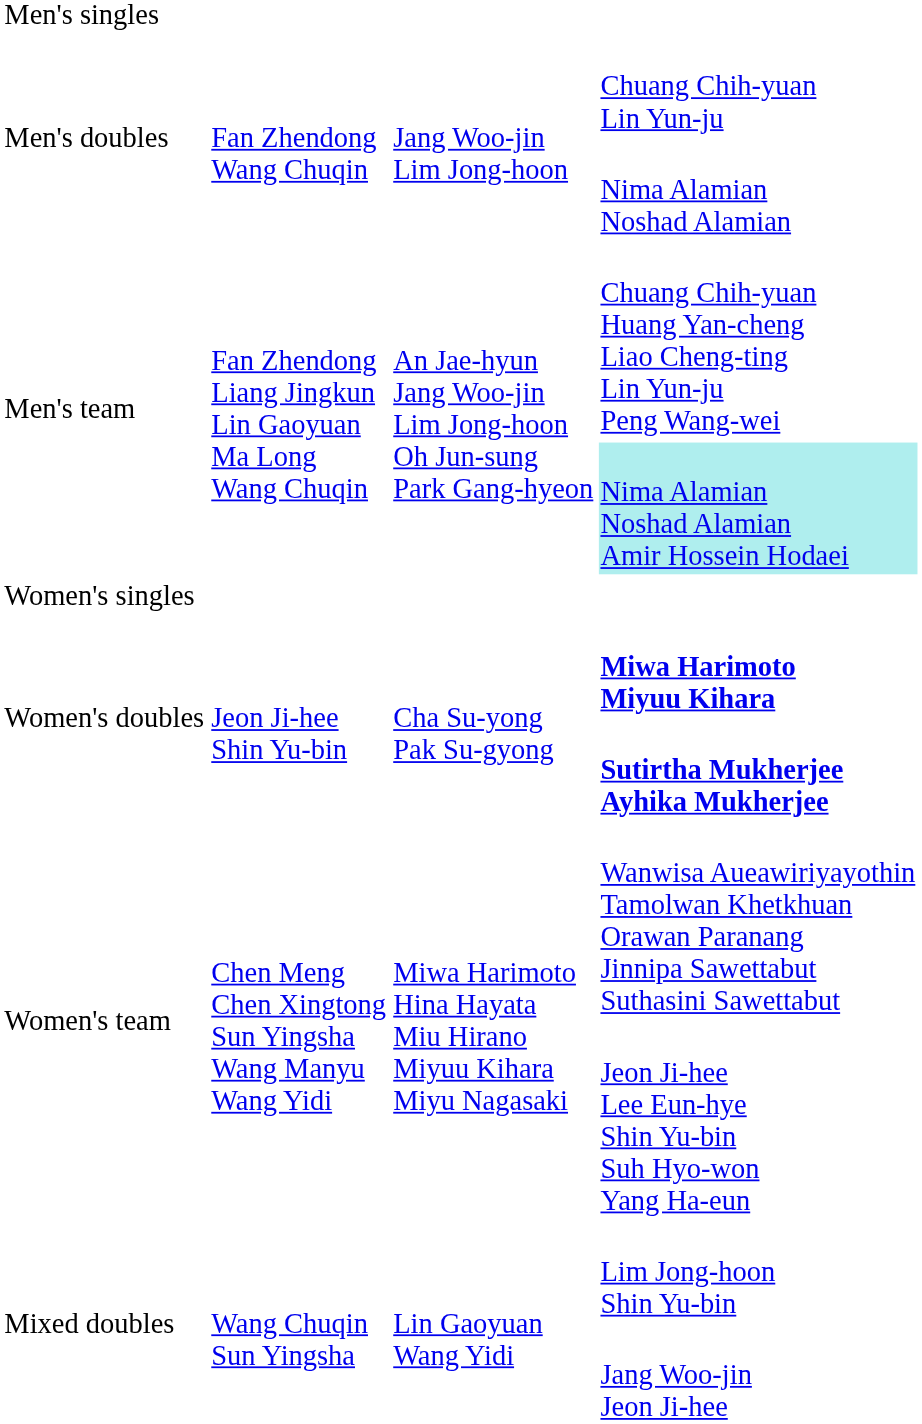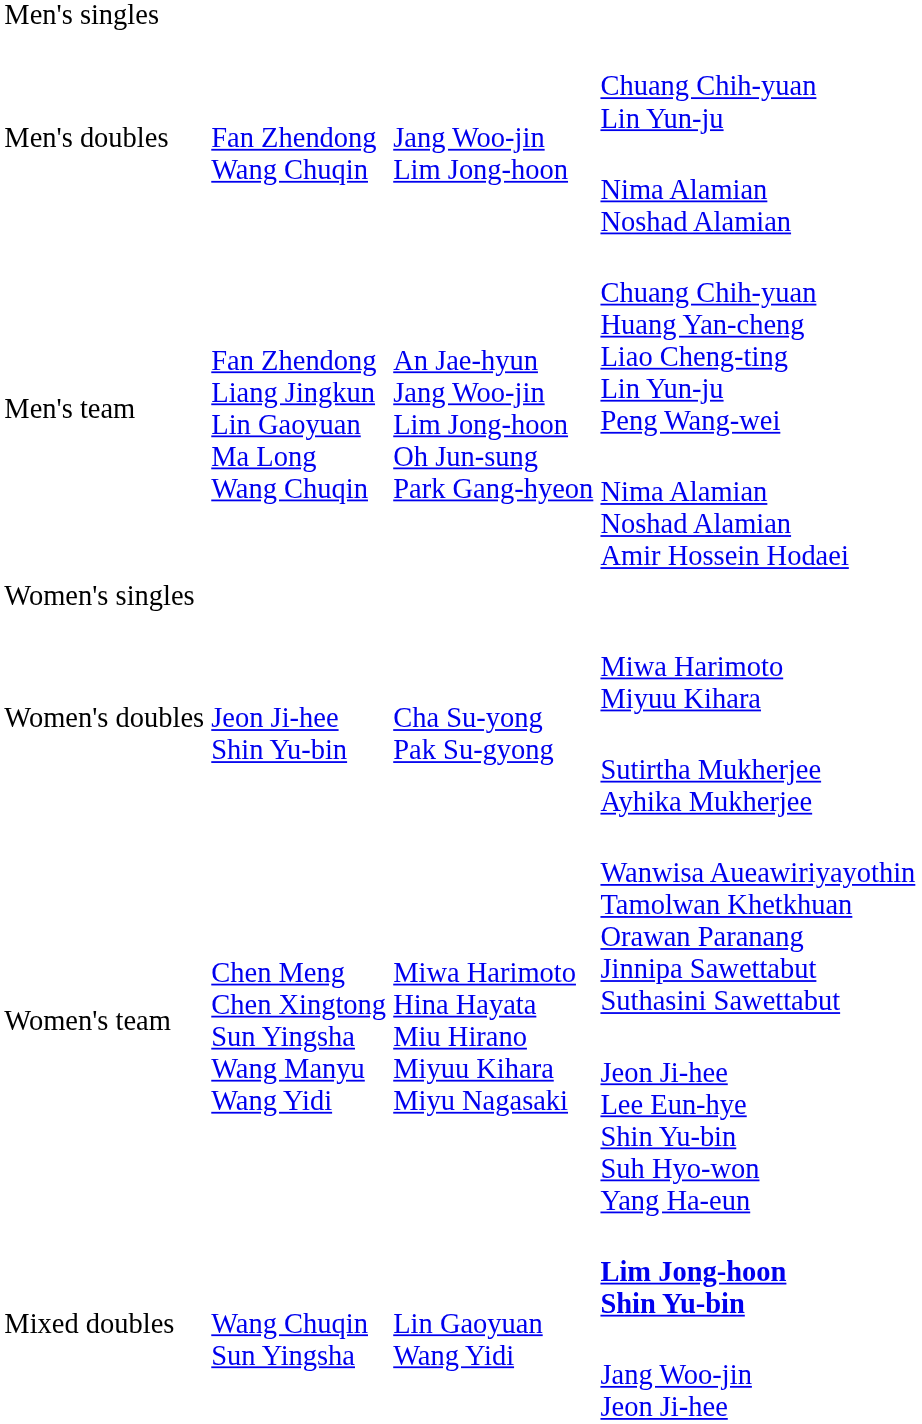(725, 524) paleturquoise background -> (725, 524) no background
(698, 682) bold -> (692, 682) normal
(722, 785) bold -> (711, 785) normal
(688, 1287) normal -> (693, 1287) bold
